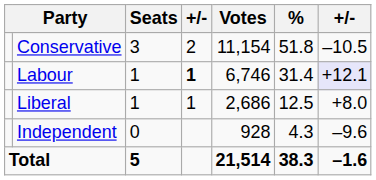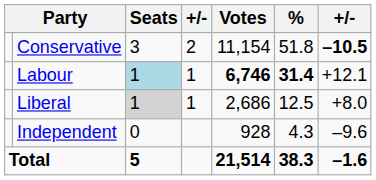(345, 47) normal -> (345, 47) bold
(135, 75) no background -> (135, 75) lightblue background
(191, 75) bold -> (191, 75) normal
(248, 75) normal -> (248, 75) bold
(296, 75) normal -> (296, 75) bold
(344, 75) lavender background -> (344, 75) no background
(135, 103) no background -> (135, 103) lightgrey background
